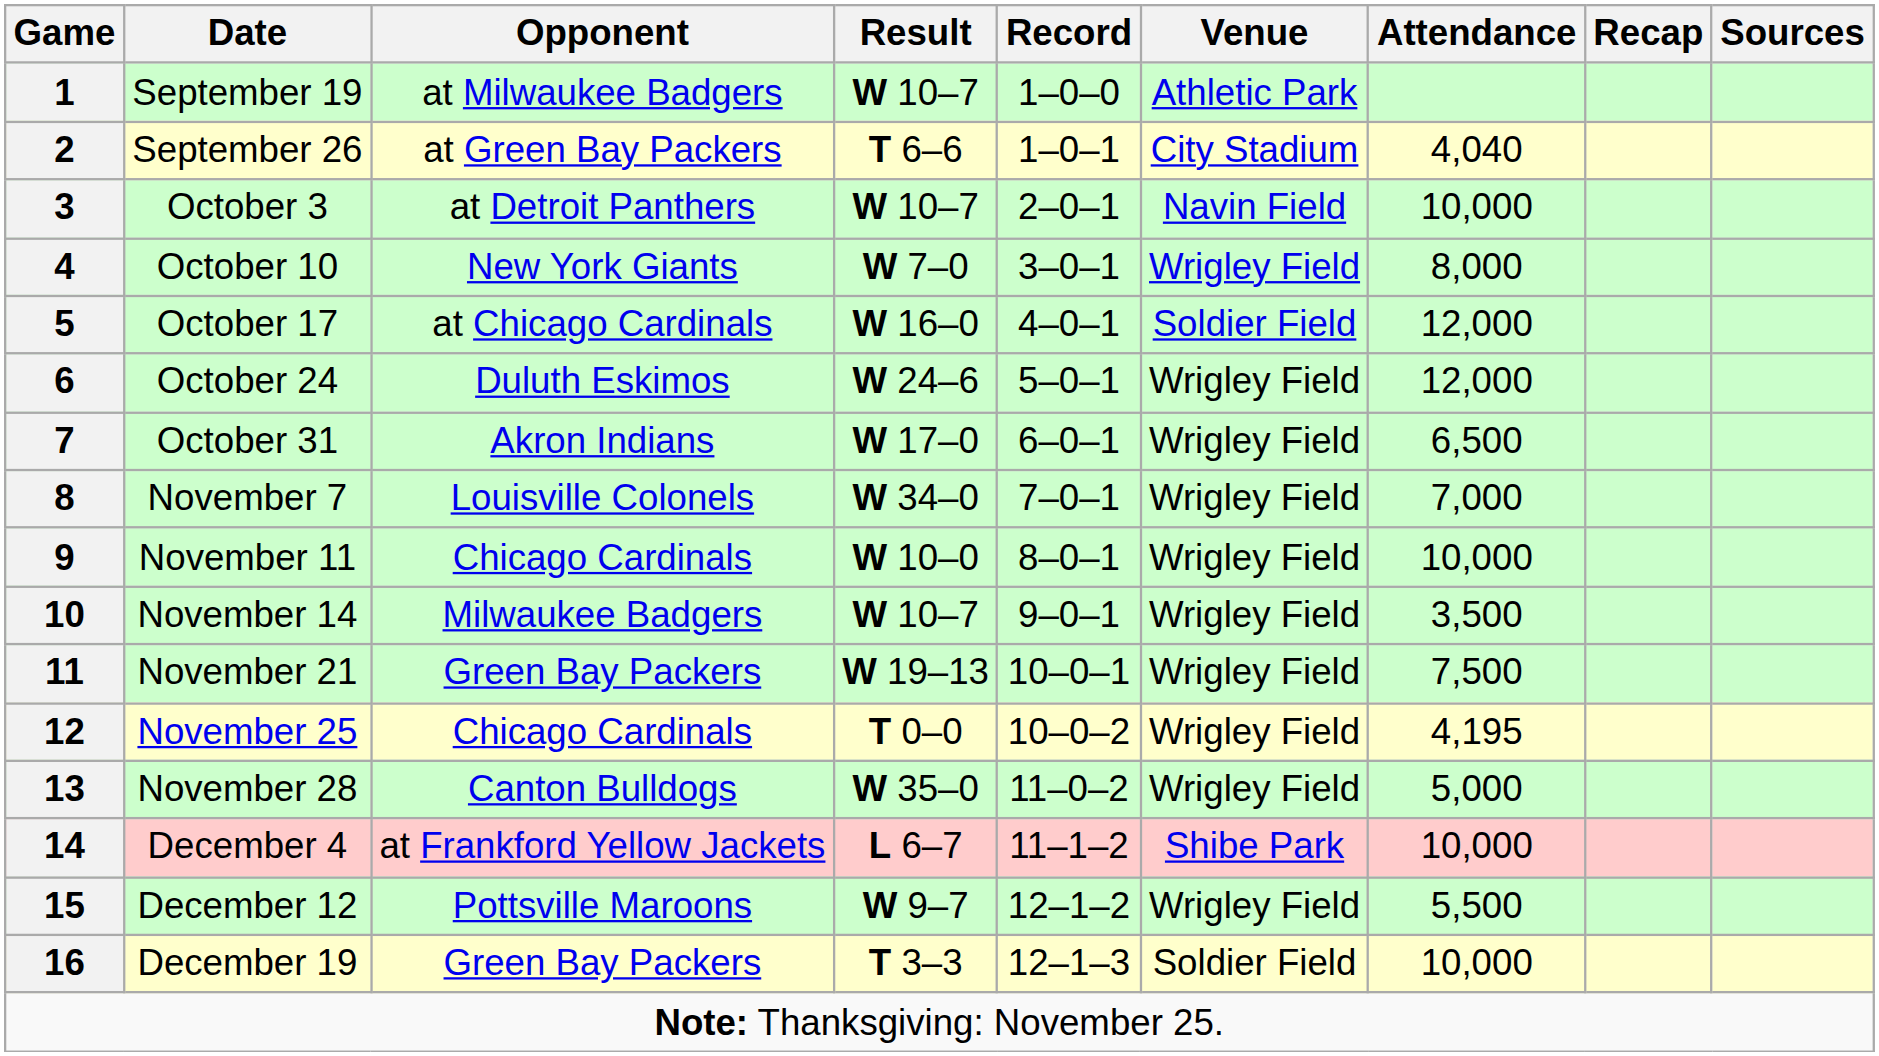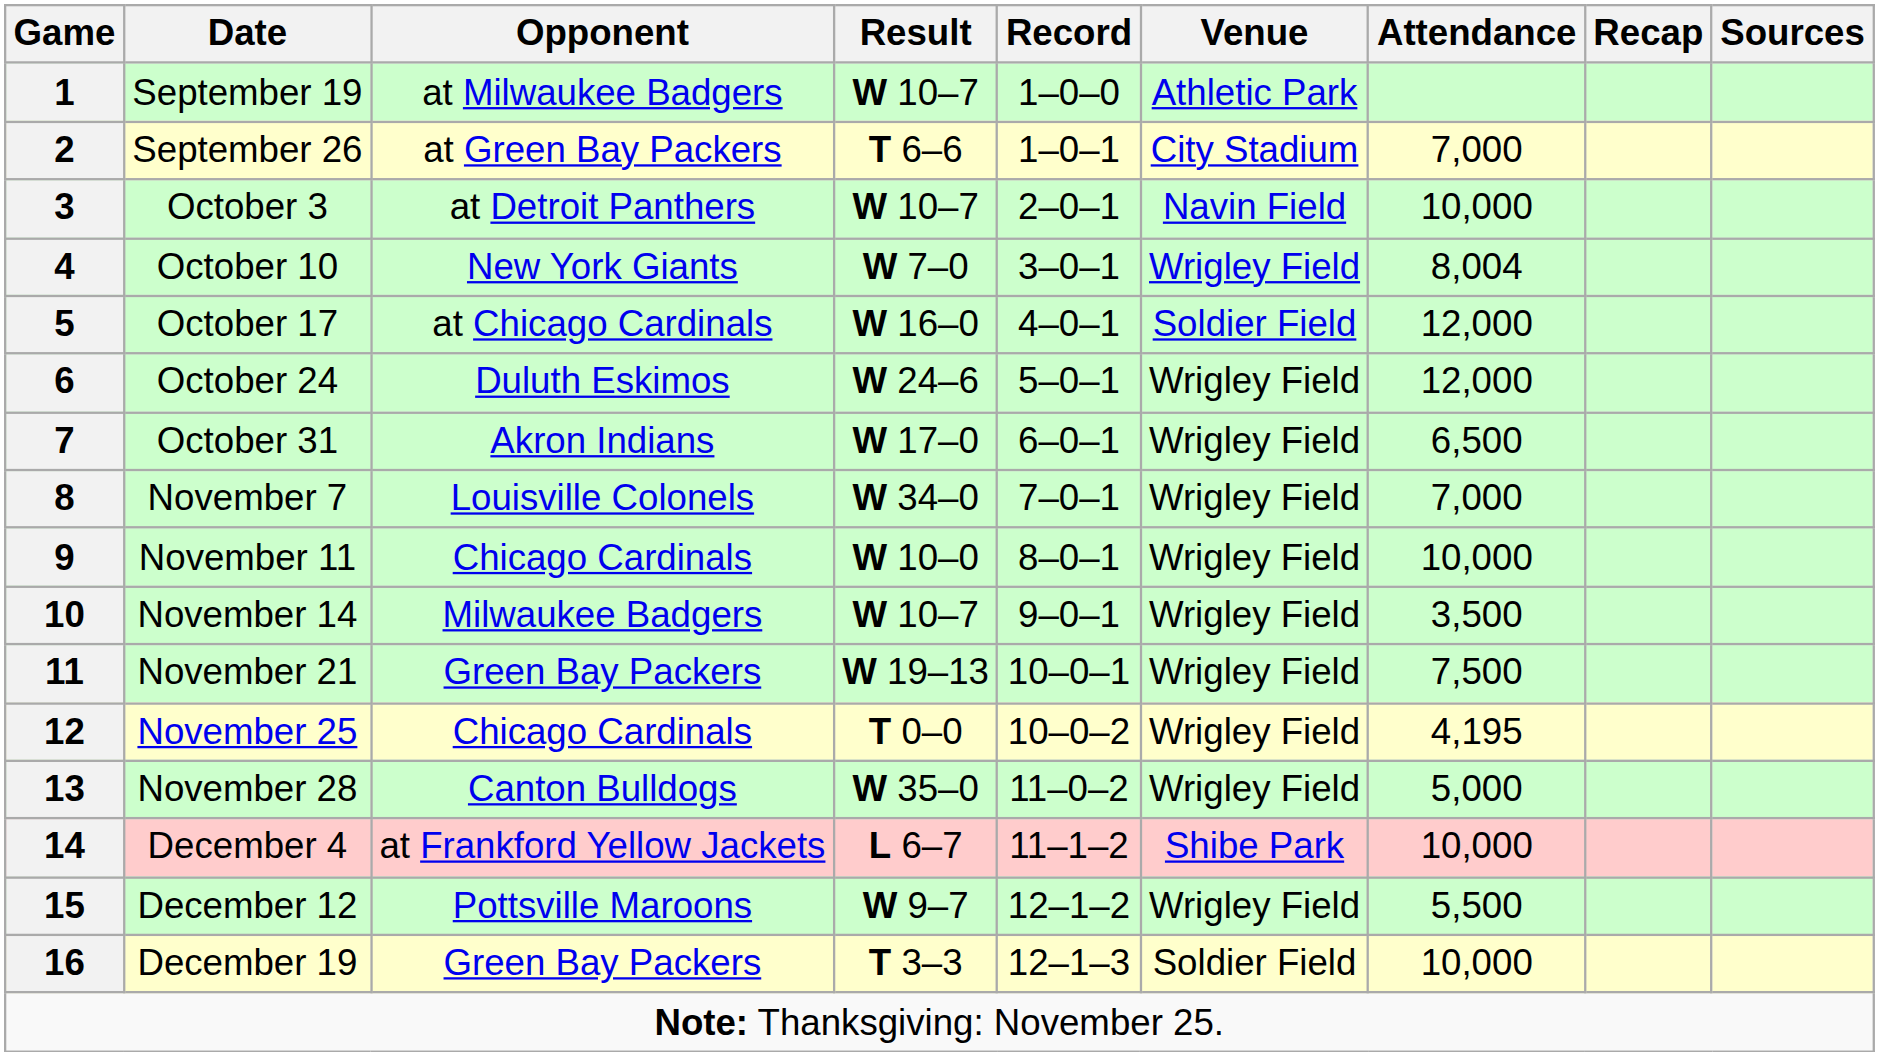(1477, 149) 4,040 -> (1477, 149) 7,000
(1477, 265) 8,000 -> (1477, 265) 8,004
